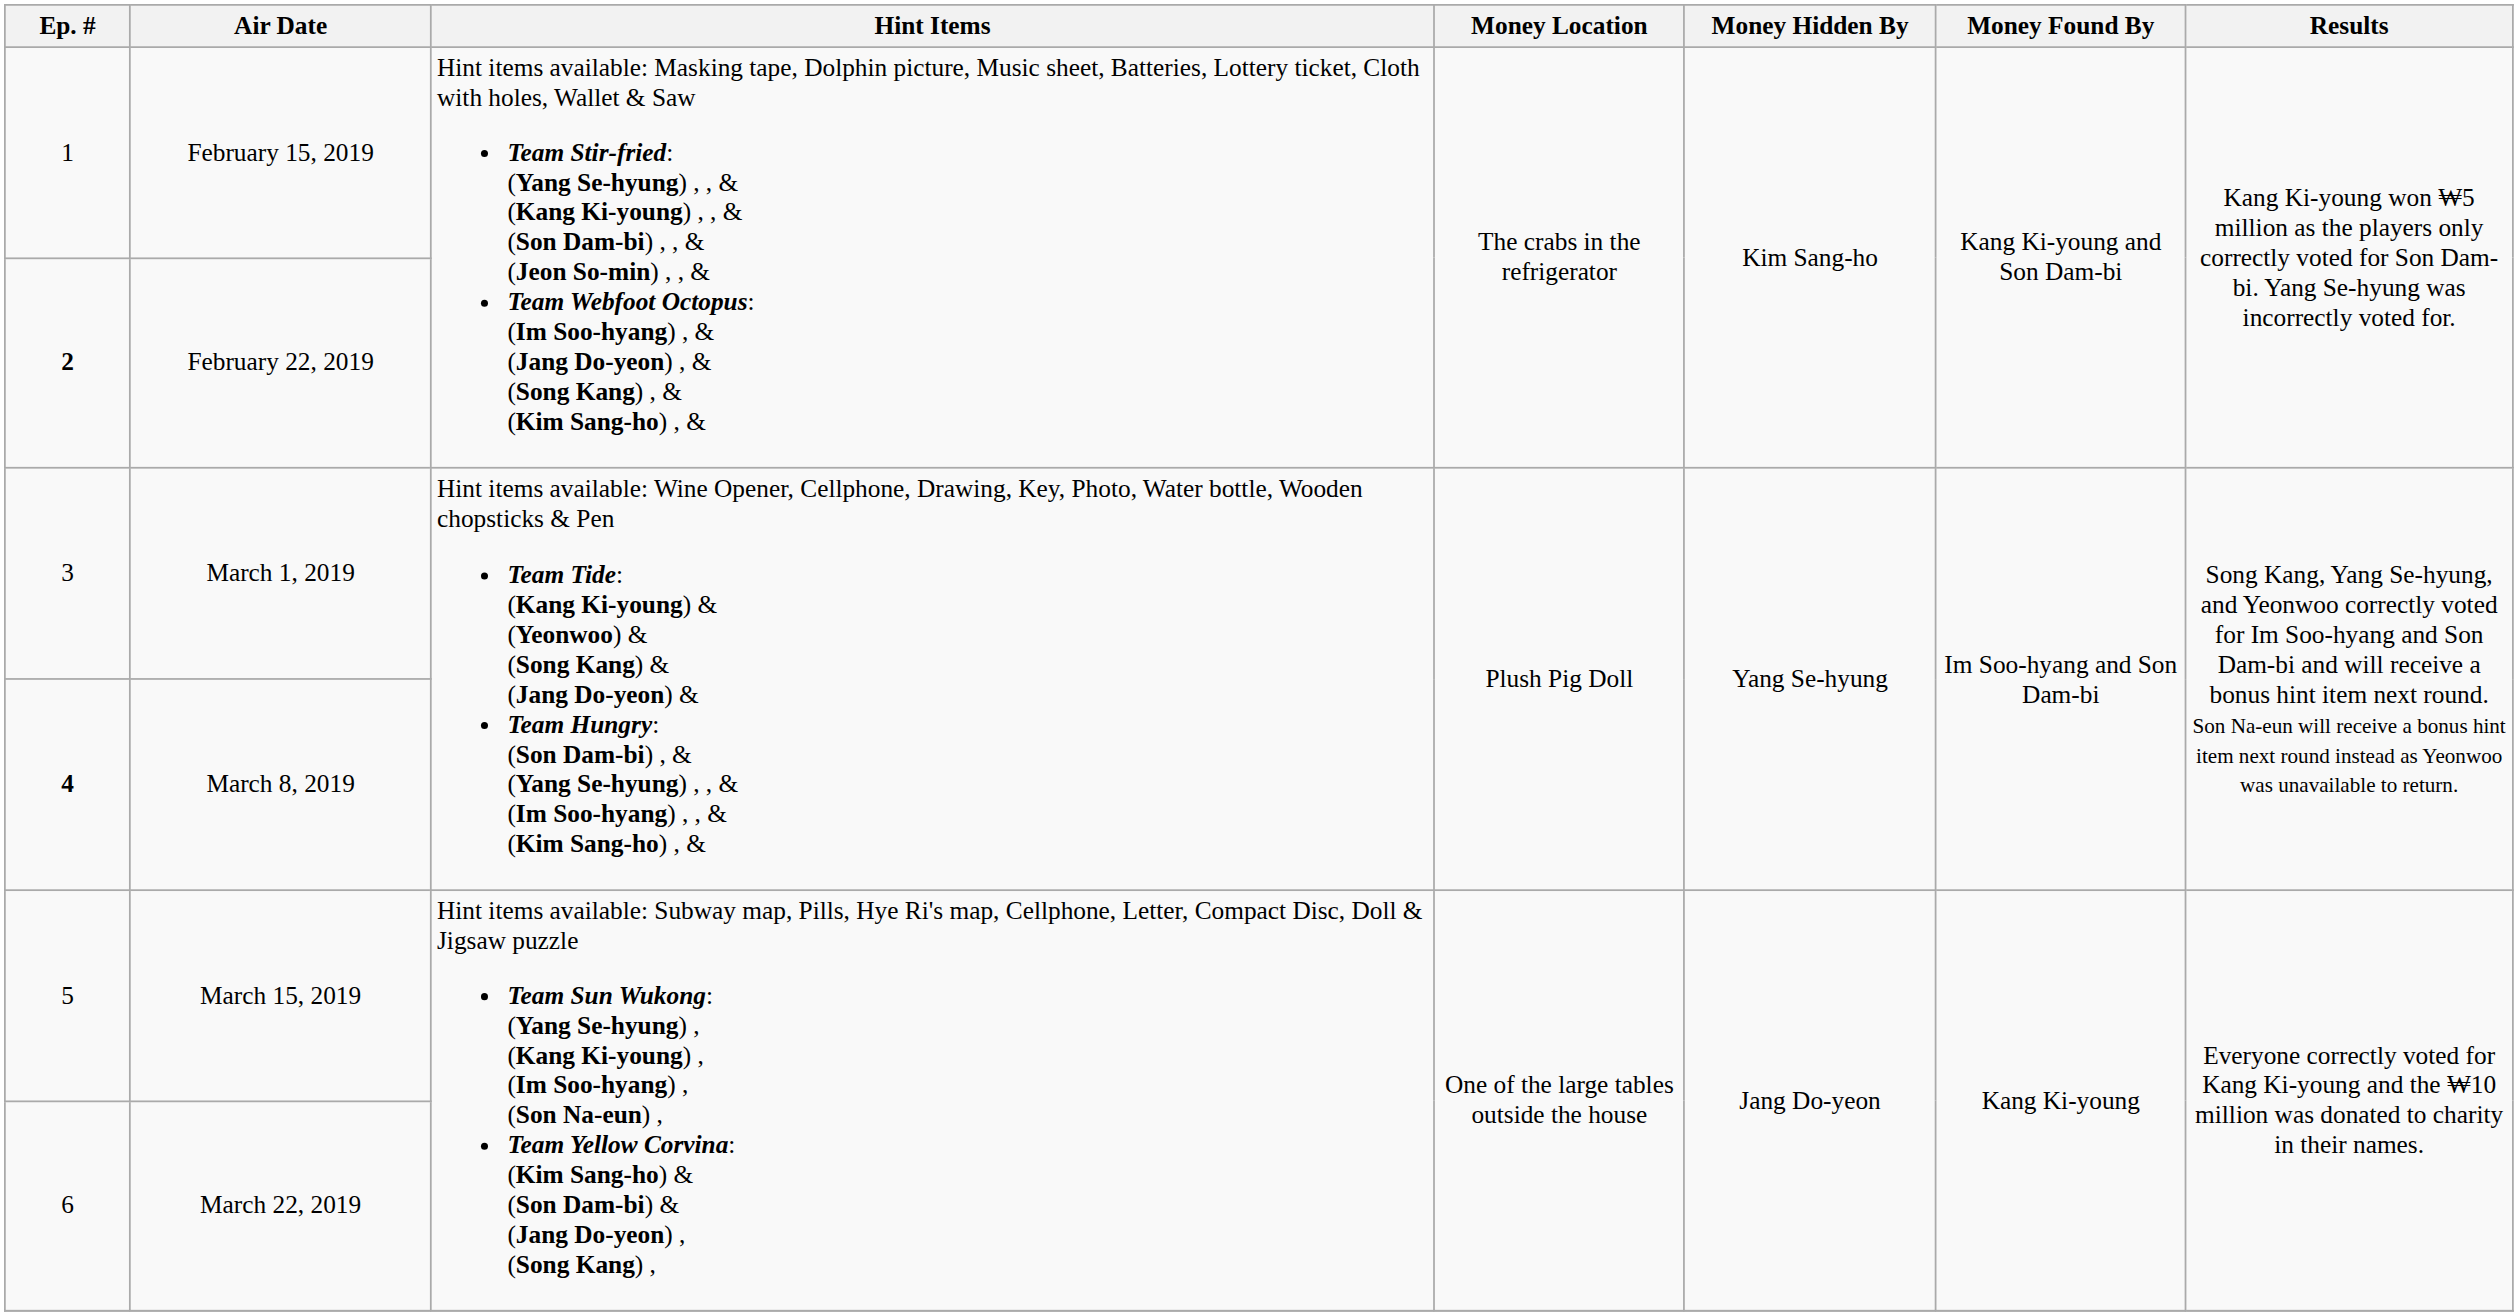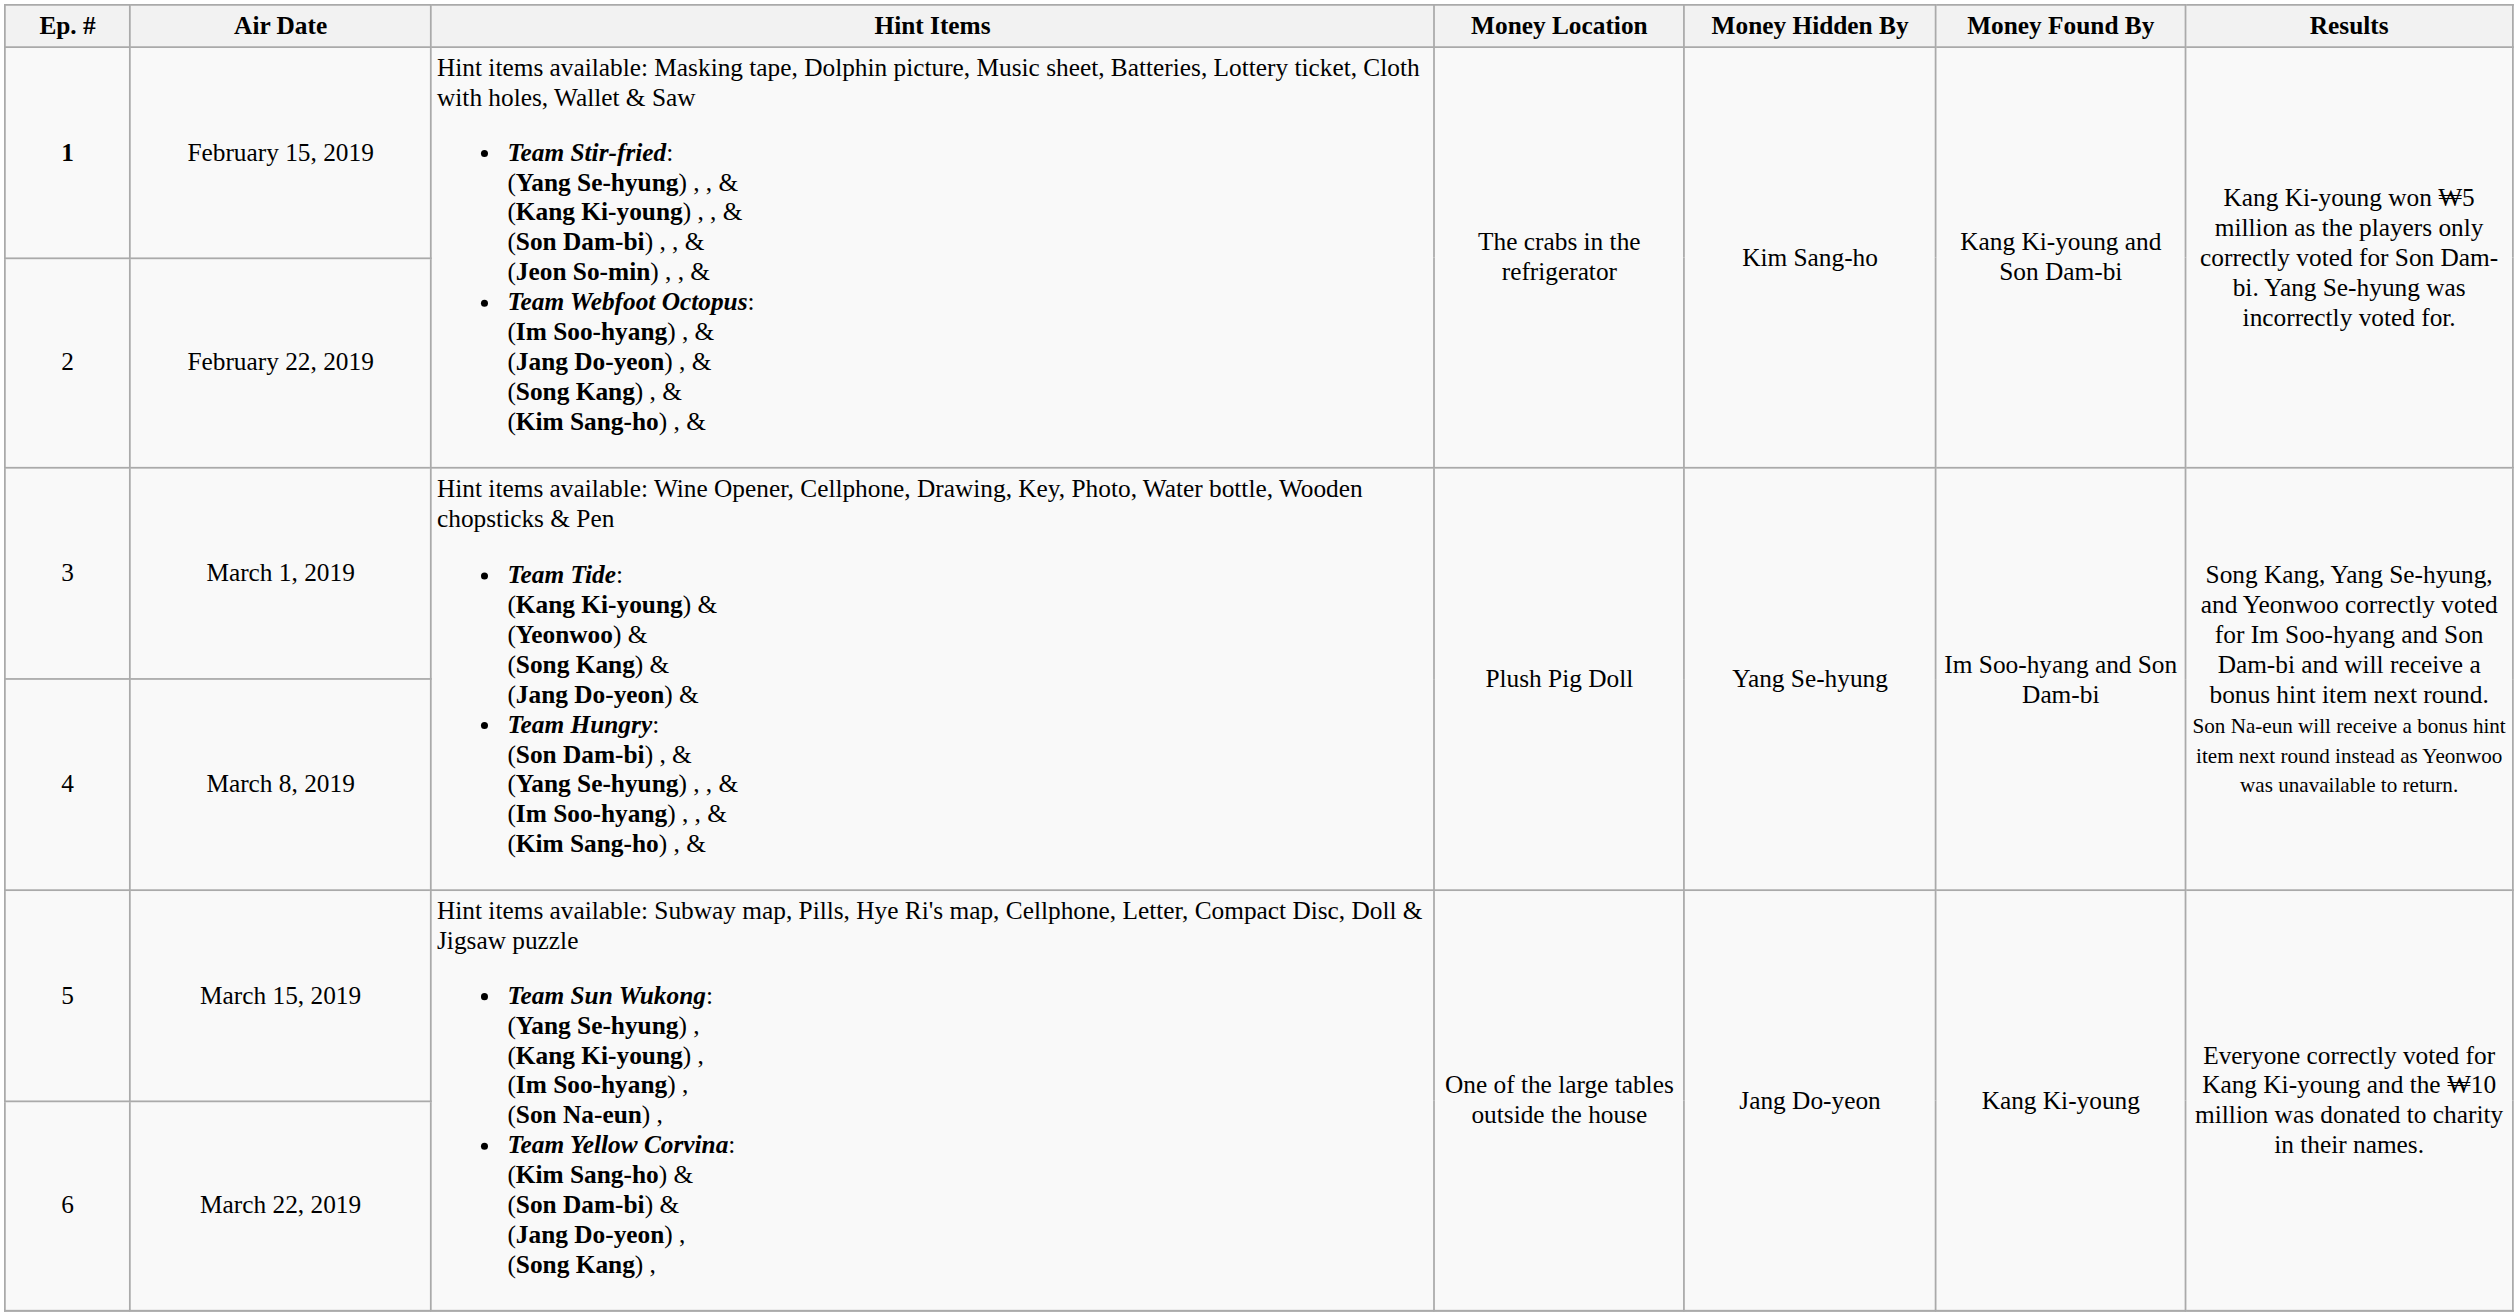(68, 152) normal -> (68, 152) bold
(68, 362) bold -> (68, 362) normal
(68, 784) bold -> (68, 784) normal
